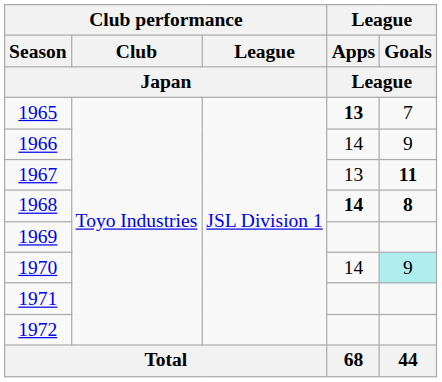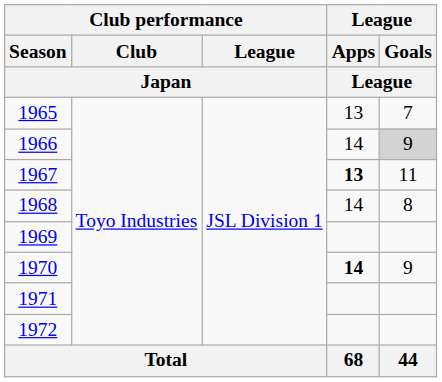(353, 112) bold -> (353, 112) normal
(408, 143) no background -> (408, 143) lightgrey background
(353, 174) normal -> (353, 174) bold
(408, 174) bold -> (408, 174) normal
(353, 205) bold -> (353, 205) normal
(408, 205) bold -> (408, 205) normal
(353, 267) normal -> (353, 267) bold
(408, 267) paleturquoise background -> (408, 267) no background
